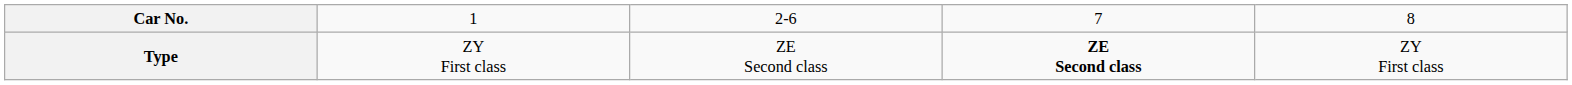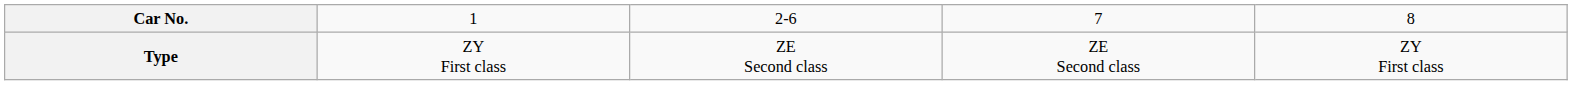(1098, 56) bold -> (1098, 56) normal
